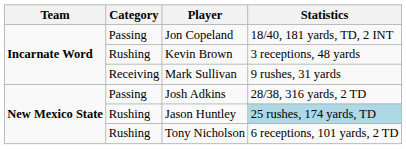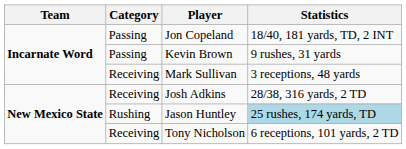(129, 54) Rushing -> (128, 54) Passing
(305, 54) 3 receptions, 48 yards -> (296, 54) 9 rushes, 31 yards
(296, 74) 9 rushes, 31 yards -> (305, 74) 3 receptions, 48 yards
(128, 94) Passing -> (134, 94) Receiving
(129, 133) Rushing -> (134, 133) Receiving
